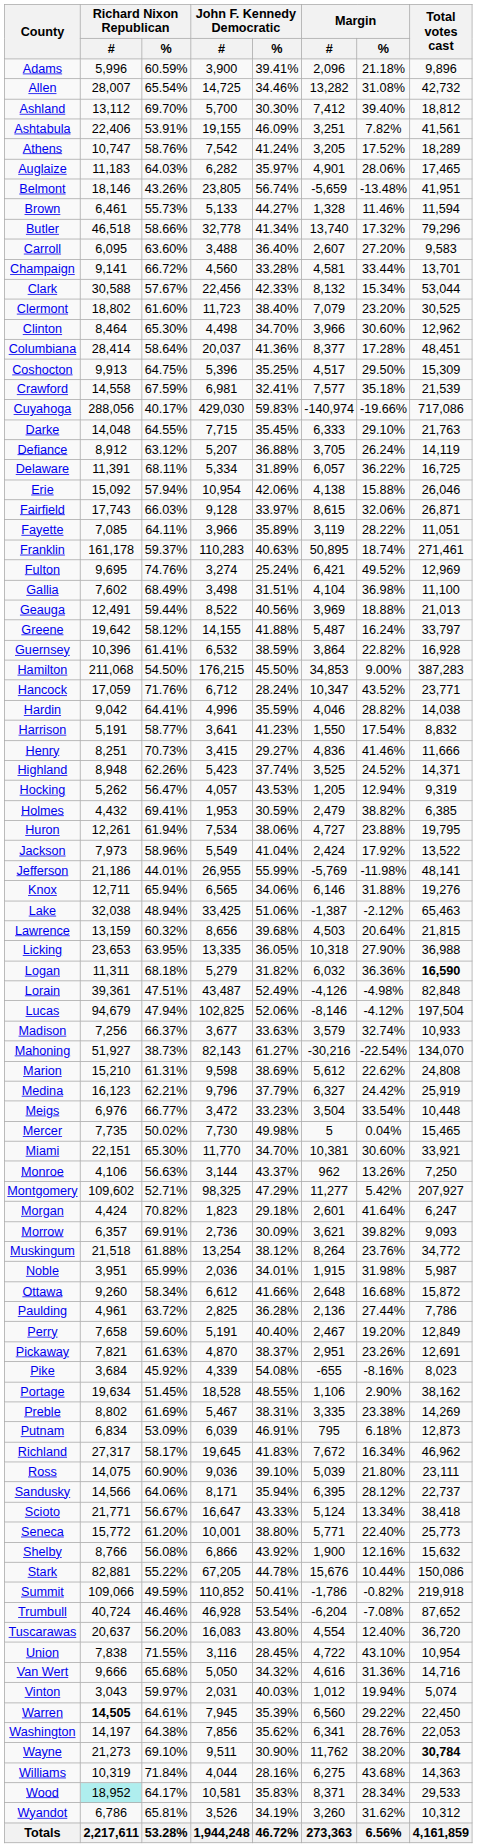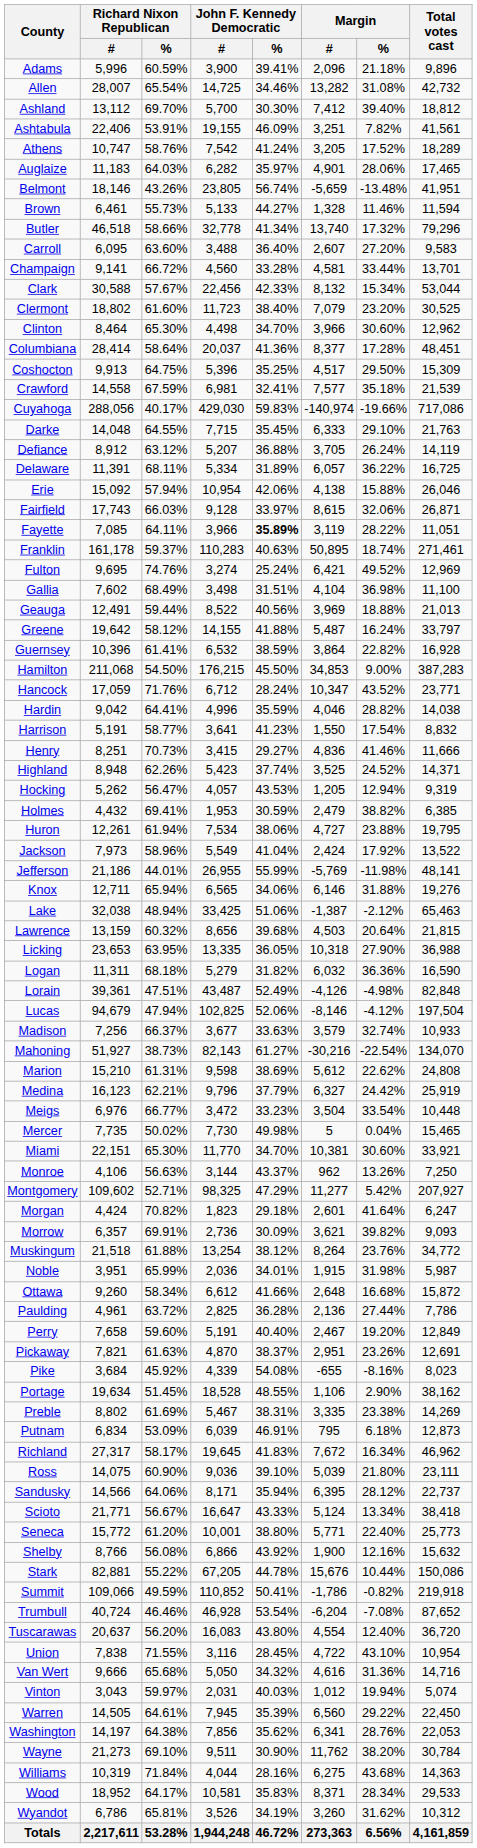(277, 529) normal -> (277, 529) bold
(441, 970) bold -> (441, 970) normal
(111, 1712) bold -> (111, 1712) normal
(441, 1752) bold -> (441, 1752) normal
(111, 1792) paleturquoise background -> (111, 1792) no background
